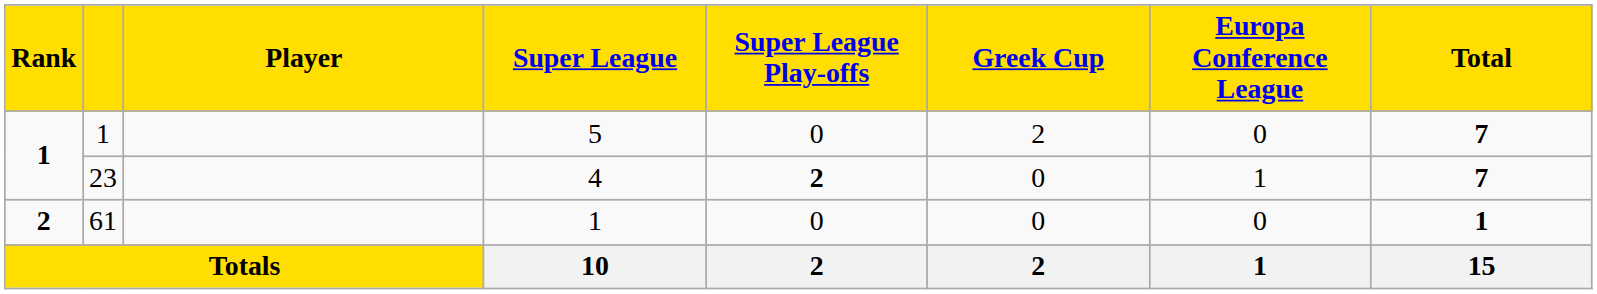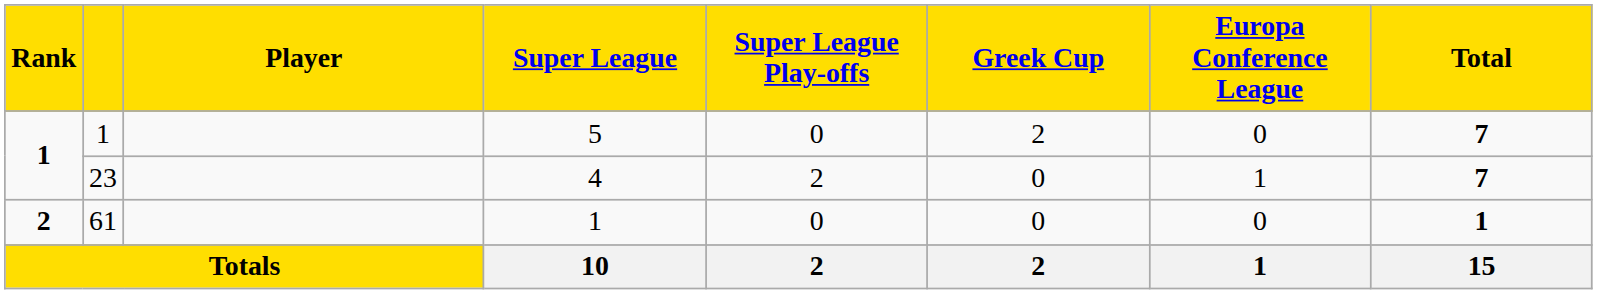(817, 177) bold -> (817, 177) normal
